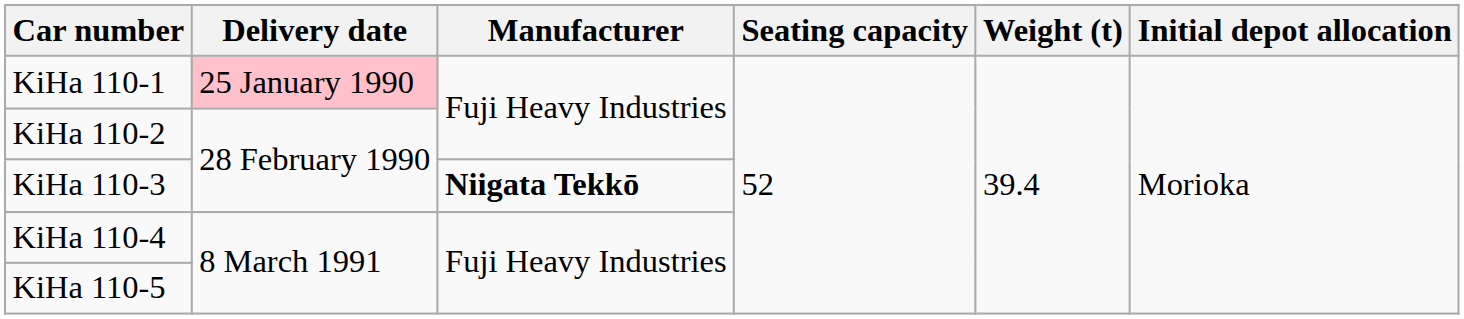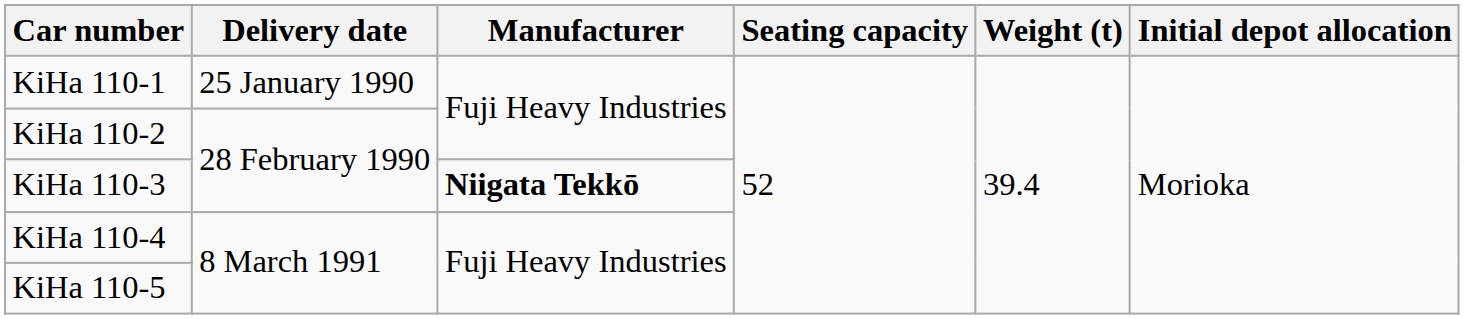(307, 81) pink background -> (307, 81) no background
